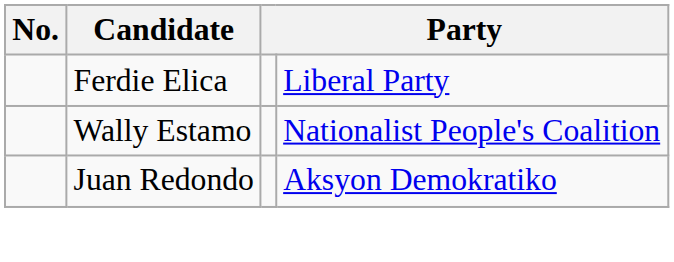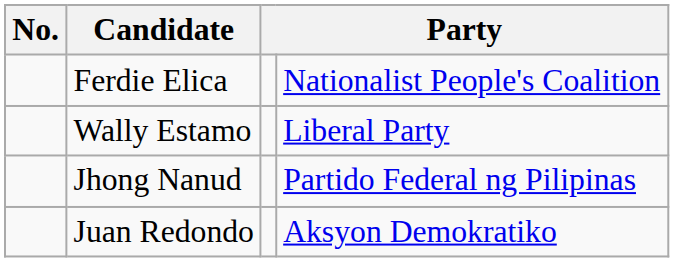(366, 79) Liberal Party -> (472, 79) Nationalist People's Coalition
(472, 130) Nationalist People's Coalition -> (366, 130) Liberal Party
+ row: (158, 180)
